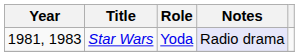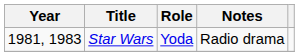(242, 39) lavender background -> (242, 39) no background
